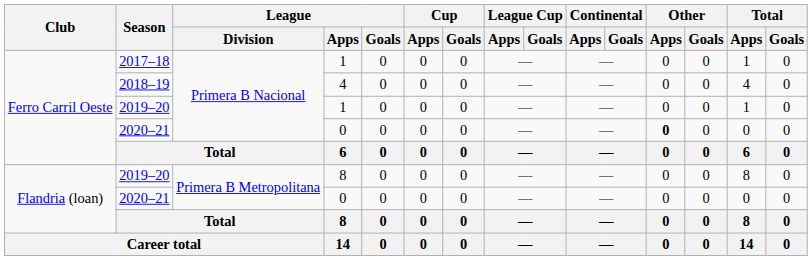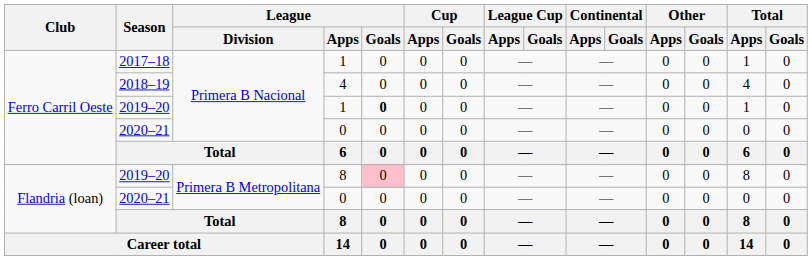(383, 107) normal -> (383, 107) bold
(666, 130) bold -> (666, 130) normal
(383, 175) no background -> (383, 175) pink background
